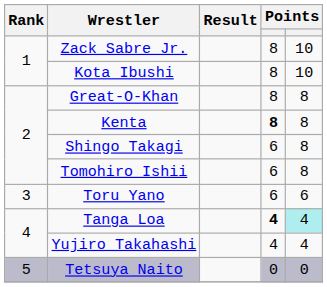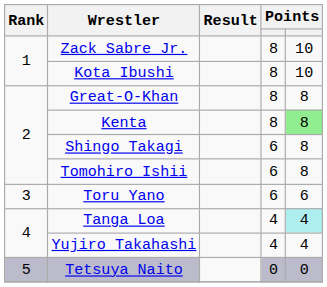(273, 122) bold -> (273, 122) normal
(304, 122) no background -> (304, 122) lightgreen background
(273, 221) bold -> (273, 221) normal
